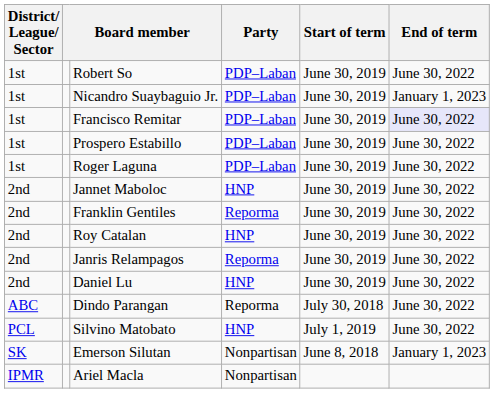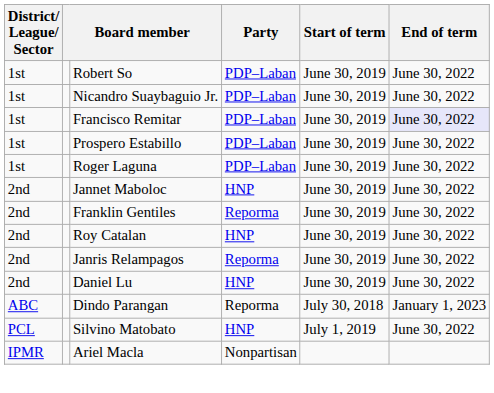(439, 95) January 1, 2023 -> (434, 95) June 30, 2022
(434, 306) June 30, 2022 -> (439, 306) January 1, 2023
- row: (122, 352)
